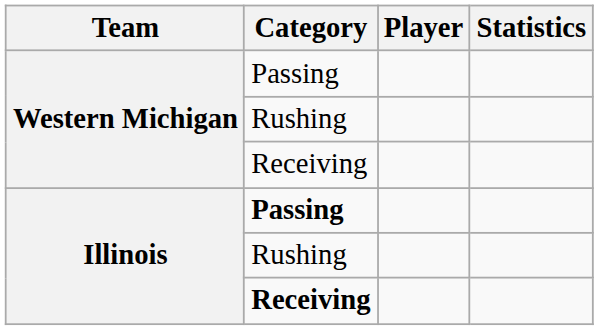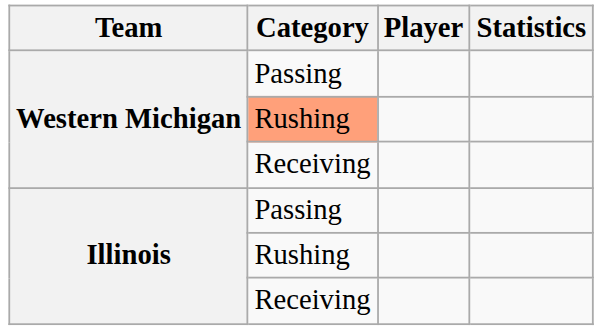(299, 118) no background -> (302, 118) lightsalmon background
(297, 209) bold -> (298, 209) normal
(311, 300) bold -> (312, 300) normal
